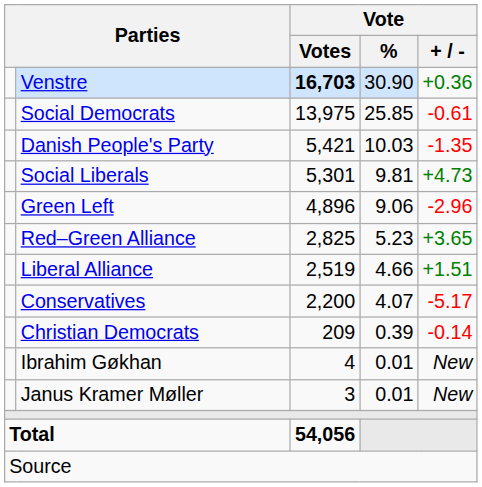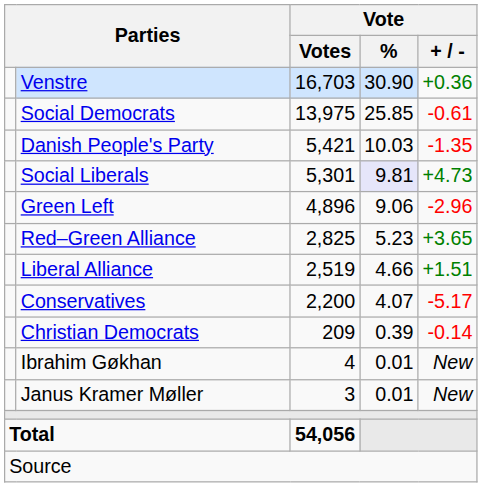(325, 82) bold -> (325, 82) normal
(394, 176) no background -> (394, 176) lavender background
